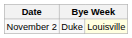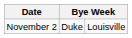(106, 27) lightyellow background -> (106, 27) no background
